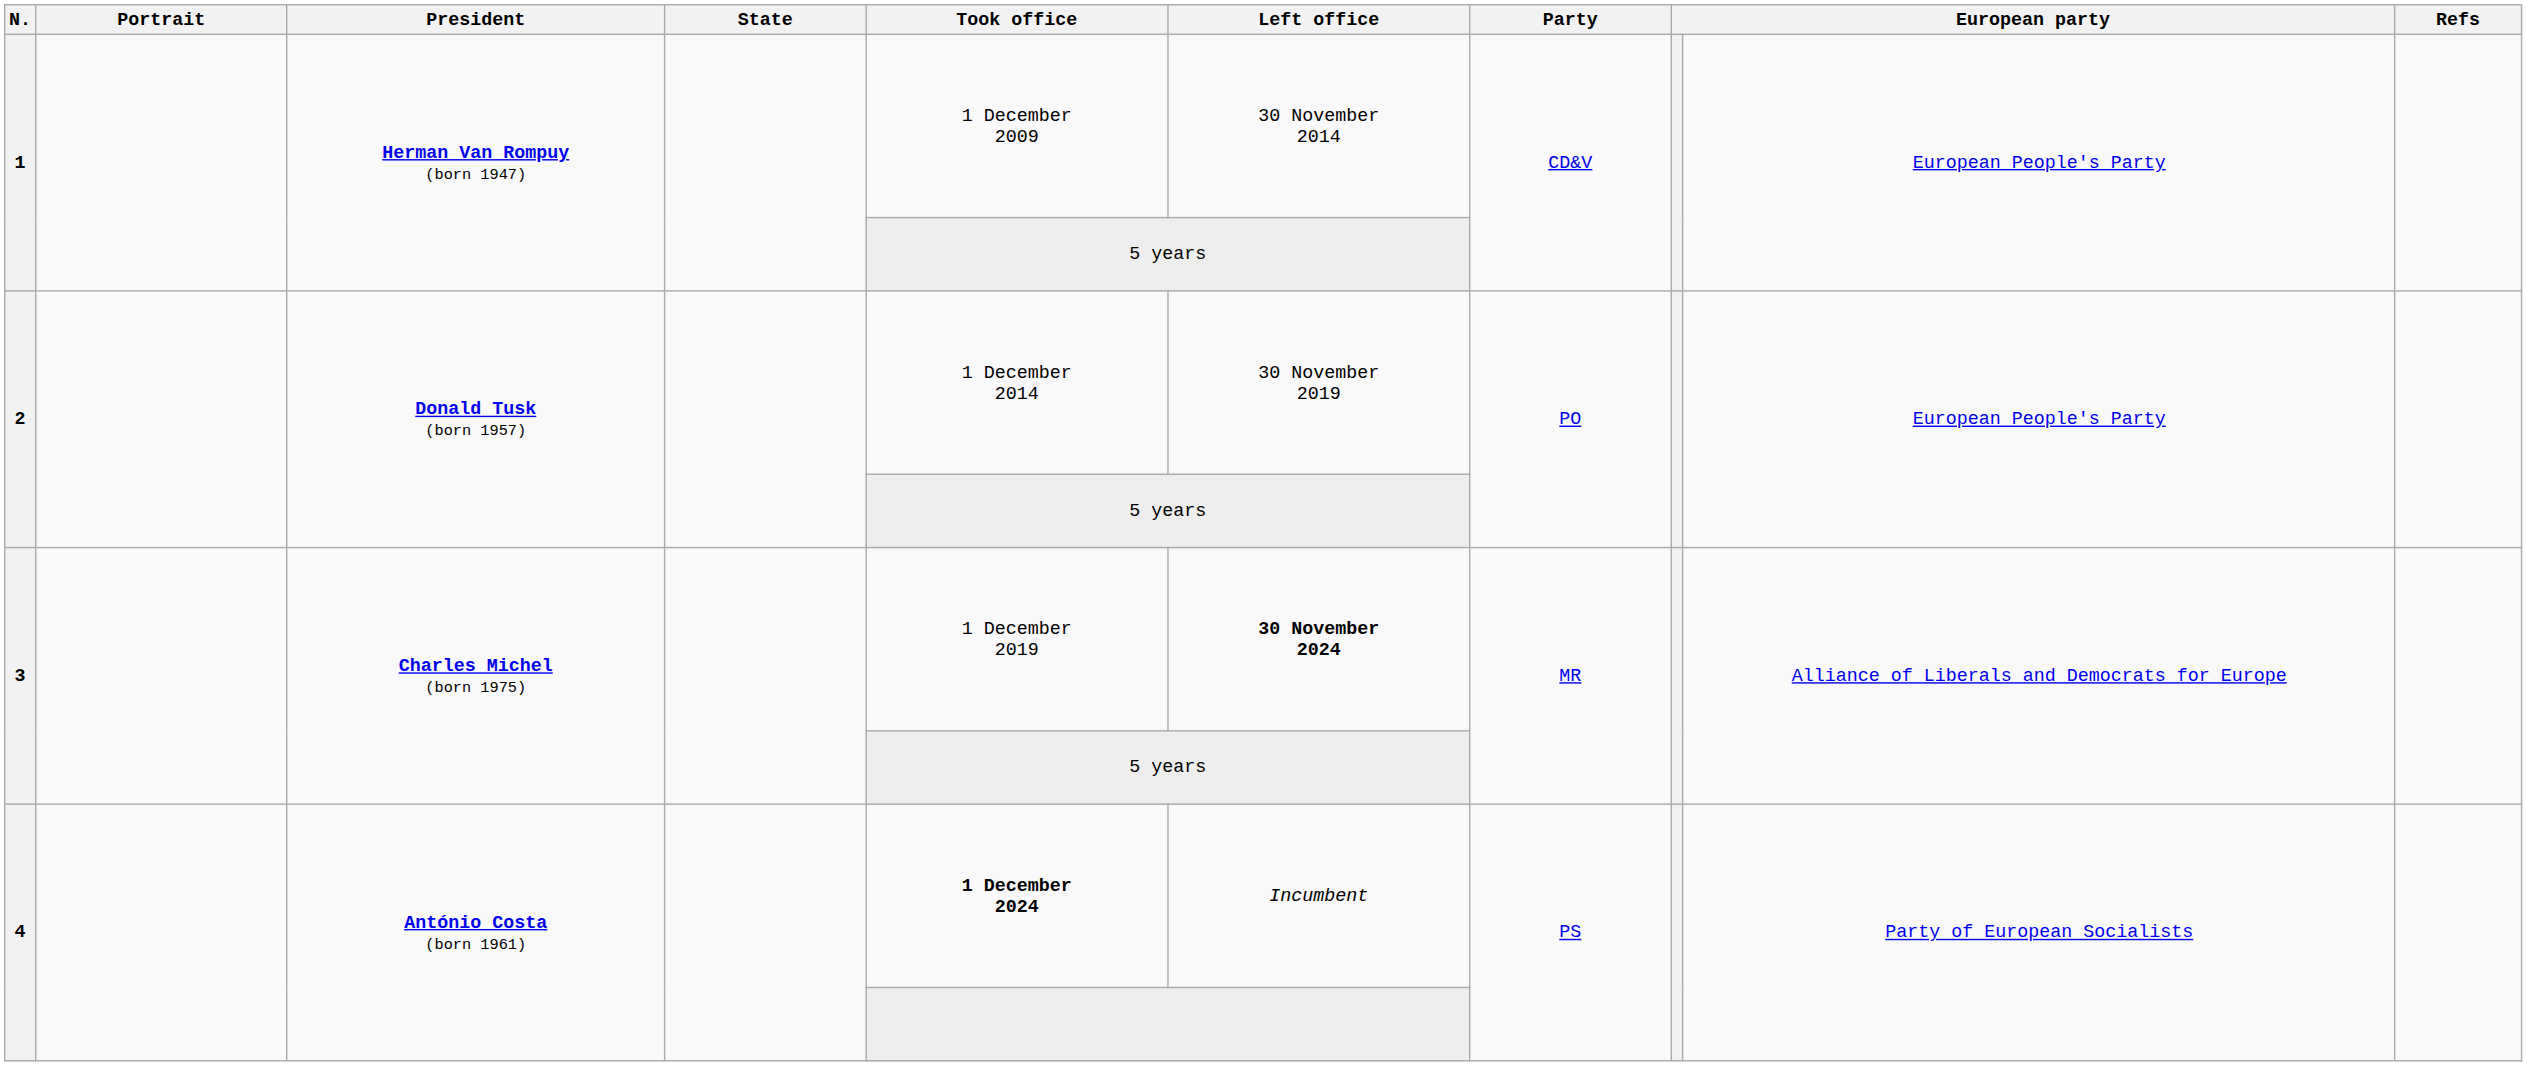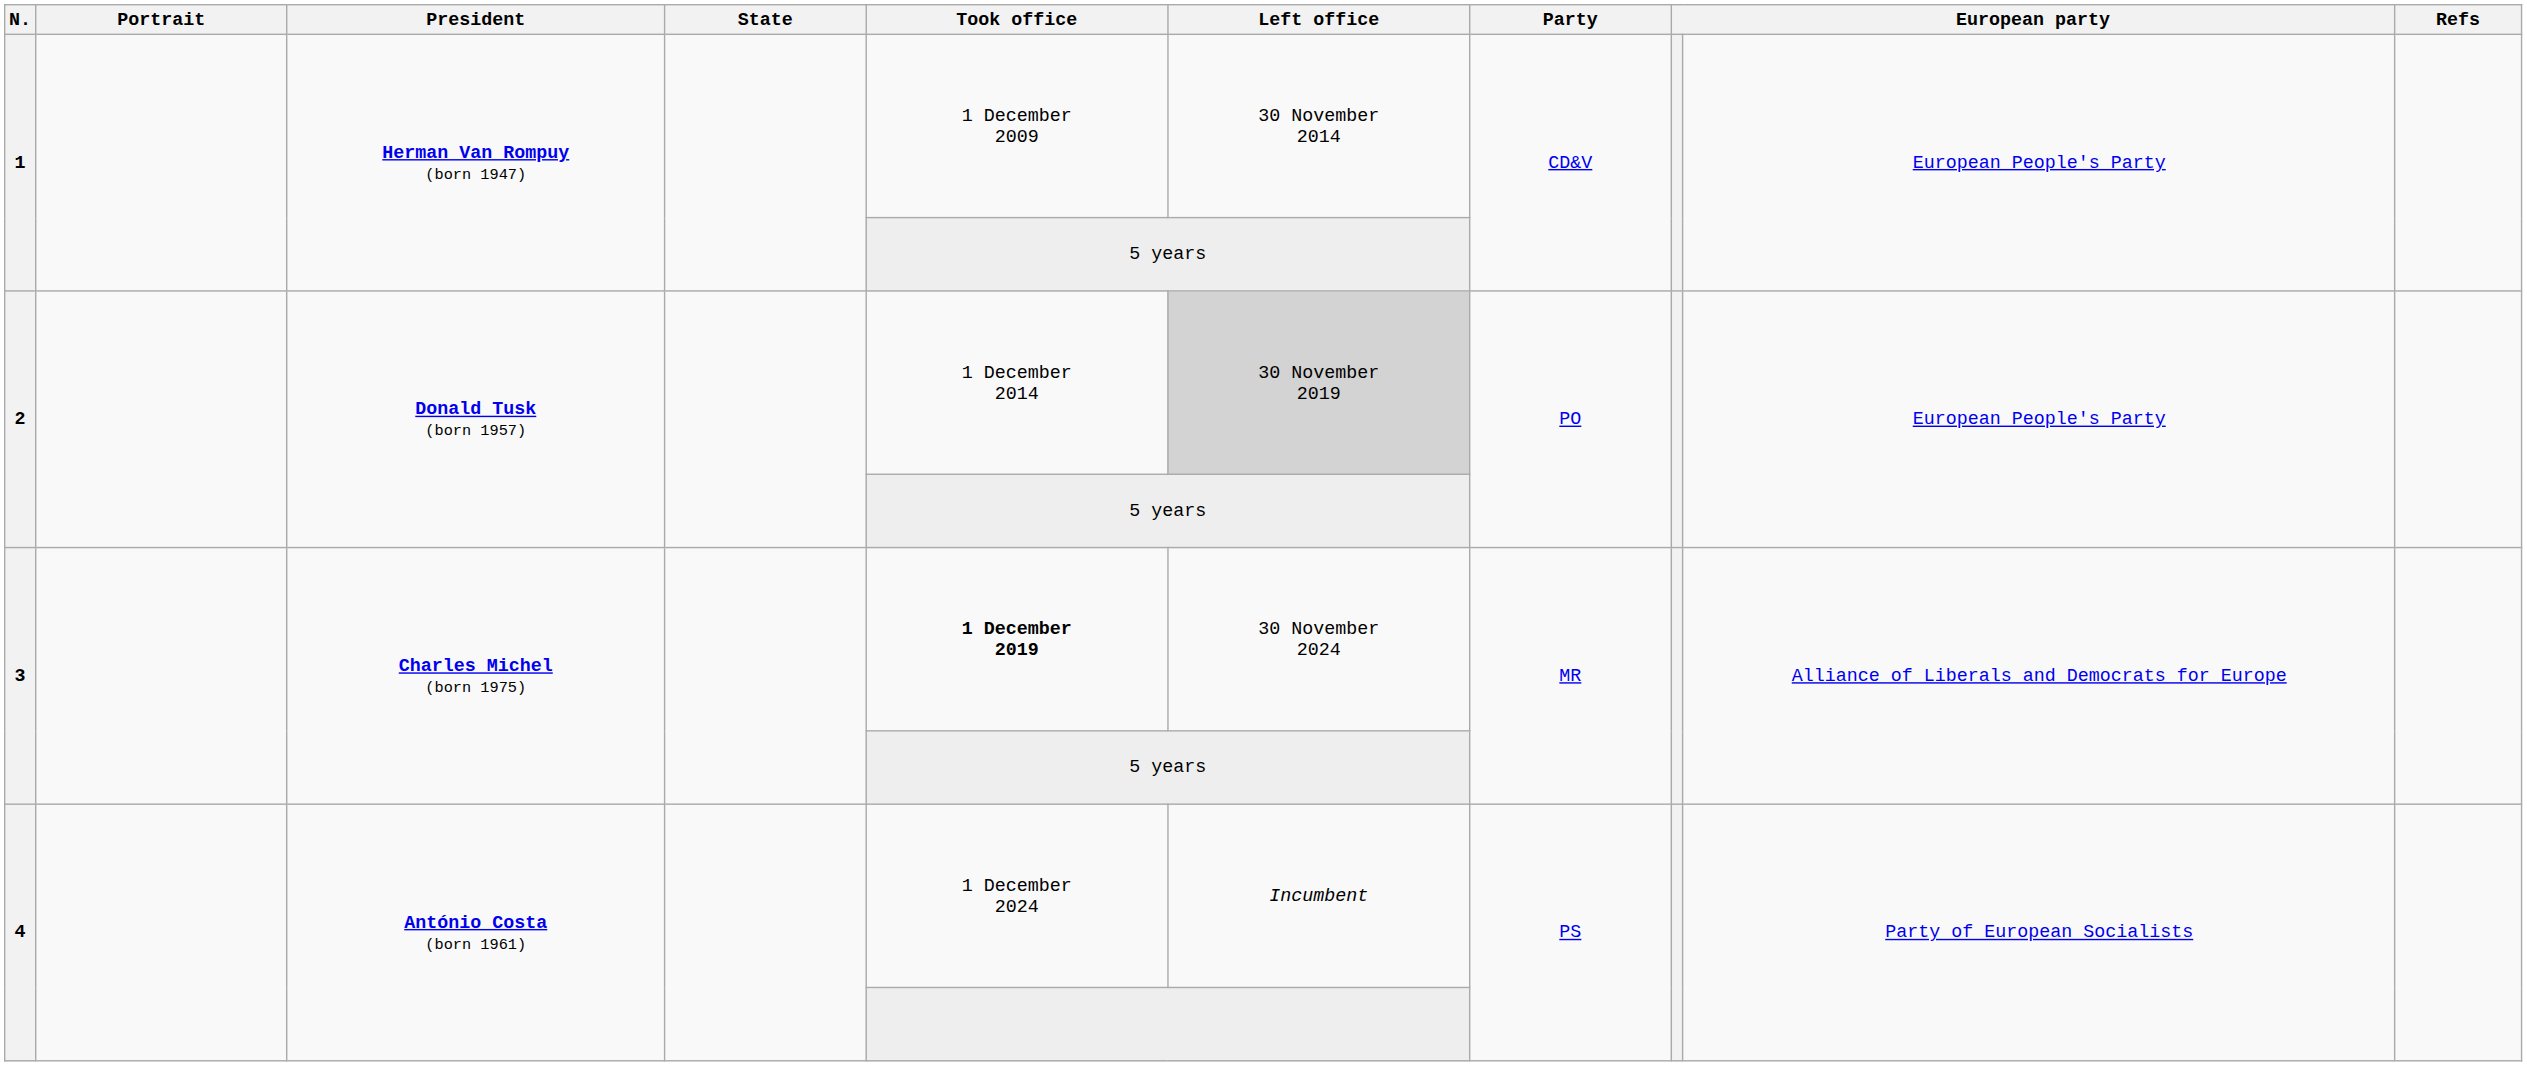(1319, 383) no background -> (1319, 383) lightgrey background
(1017, 639) normal -> (1017, 639) bold
(1319, 639) bold -> (1319, 639) normal
(1017, 896) bold -> (1017, 896) normal
